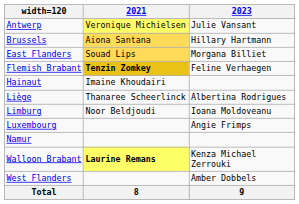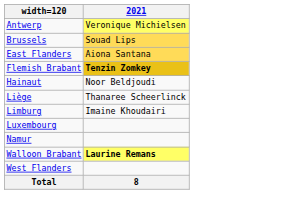- column: (242, 11)
(118, 40) Aiona Santana -> (111, 40) Souad Lips
(111, 54) Souad Lips -> (118, 54) Aiona Santana
(126, 82) Imaine Khoudairi -> (121, 82) Noor Beldjoudi
(121, 111) Noor Beldjoudi -> (126, 111) Imaine Khoudairi
